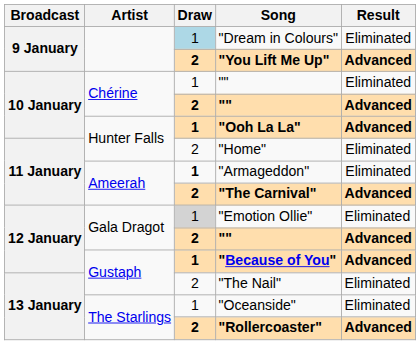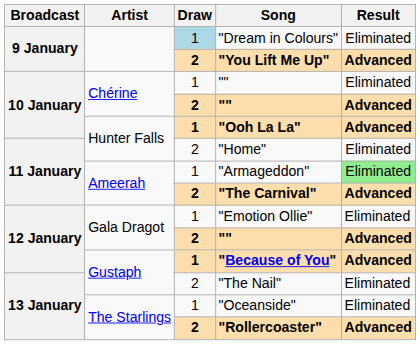(195, 171) bold -> (195, 171) normal
(378, 171) no background -> (378, 171) lightgreen background
(195, 216) lightgrey background -> (195, 216) no background
